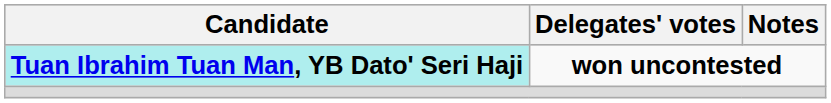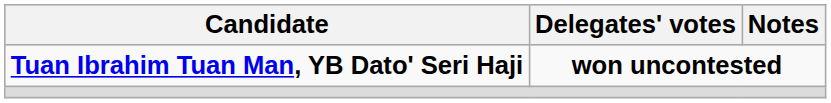(267, 65) paleturquoise background -> (267, 65) no background
